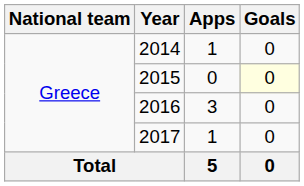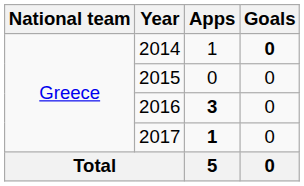(270, 48) normal -> (270, 48) bold
(270, 78) lightyellow background -> (270, 78) no background
(212, 107) normal -> (212, 107) bold
(212, 136) normal -> (212, 136) bold
